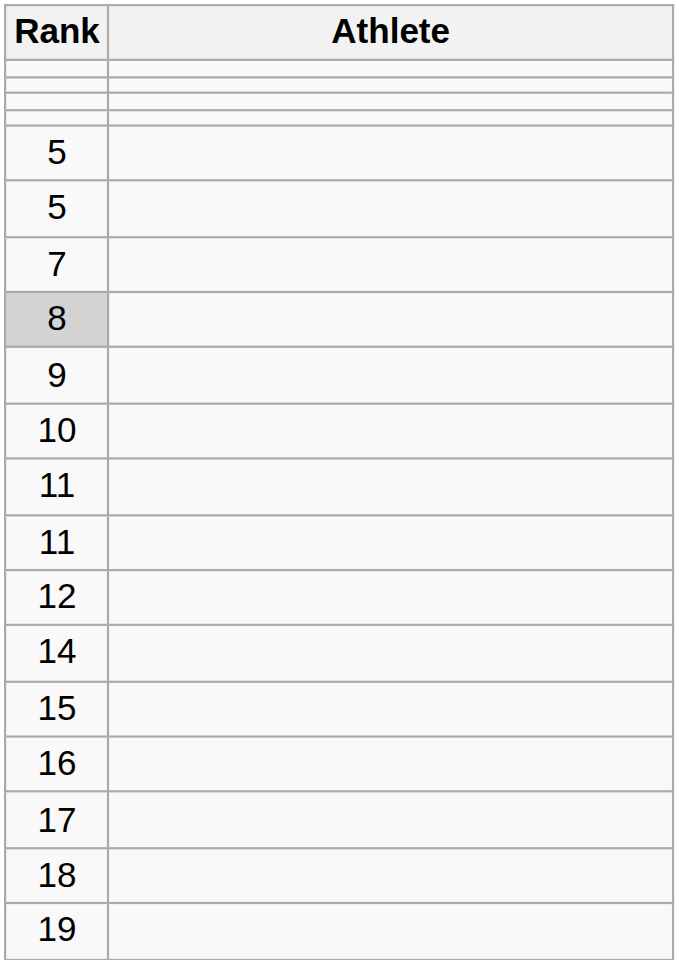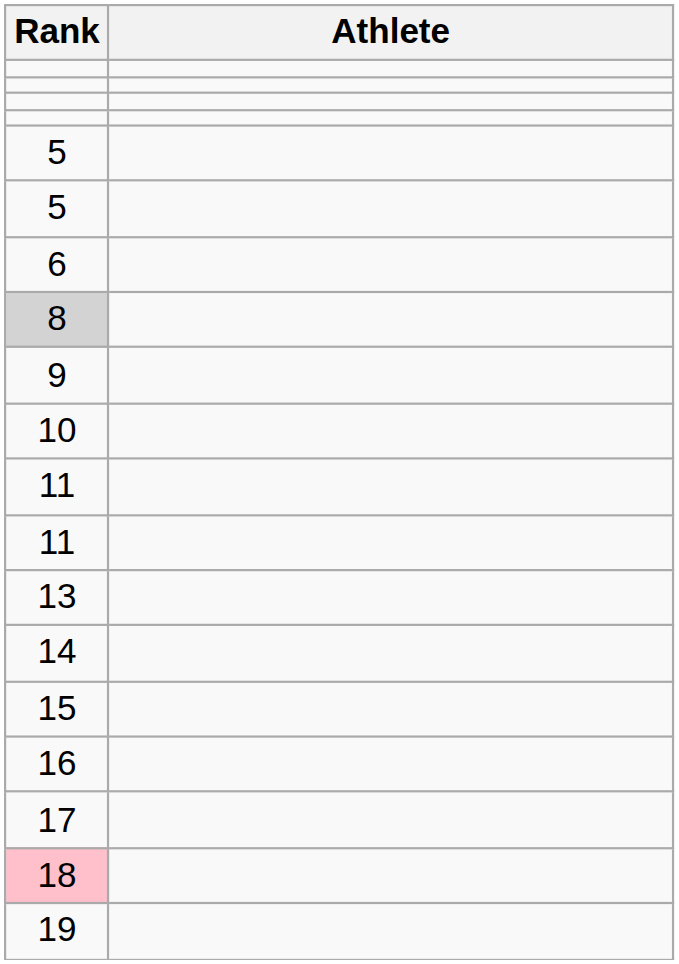(57, 263) 7 -> (57, 263) 6
(57, 597) 12 -> (57, 597) 13
(57, 874) no background -> (57, 874) pink background
